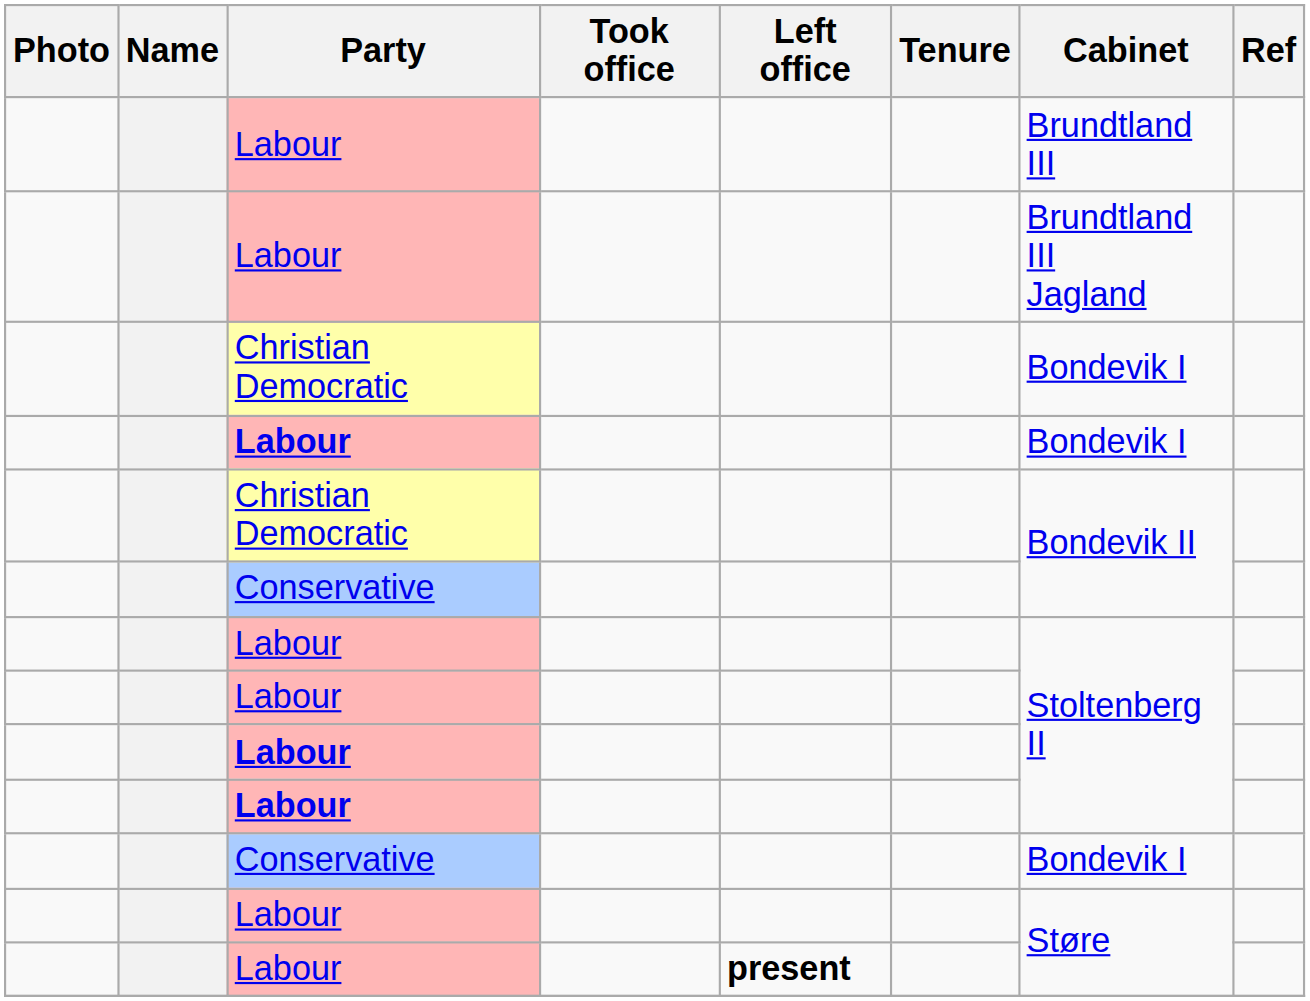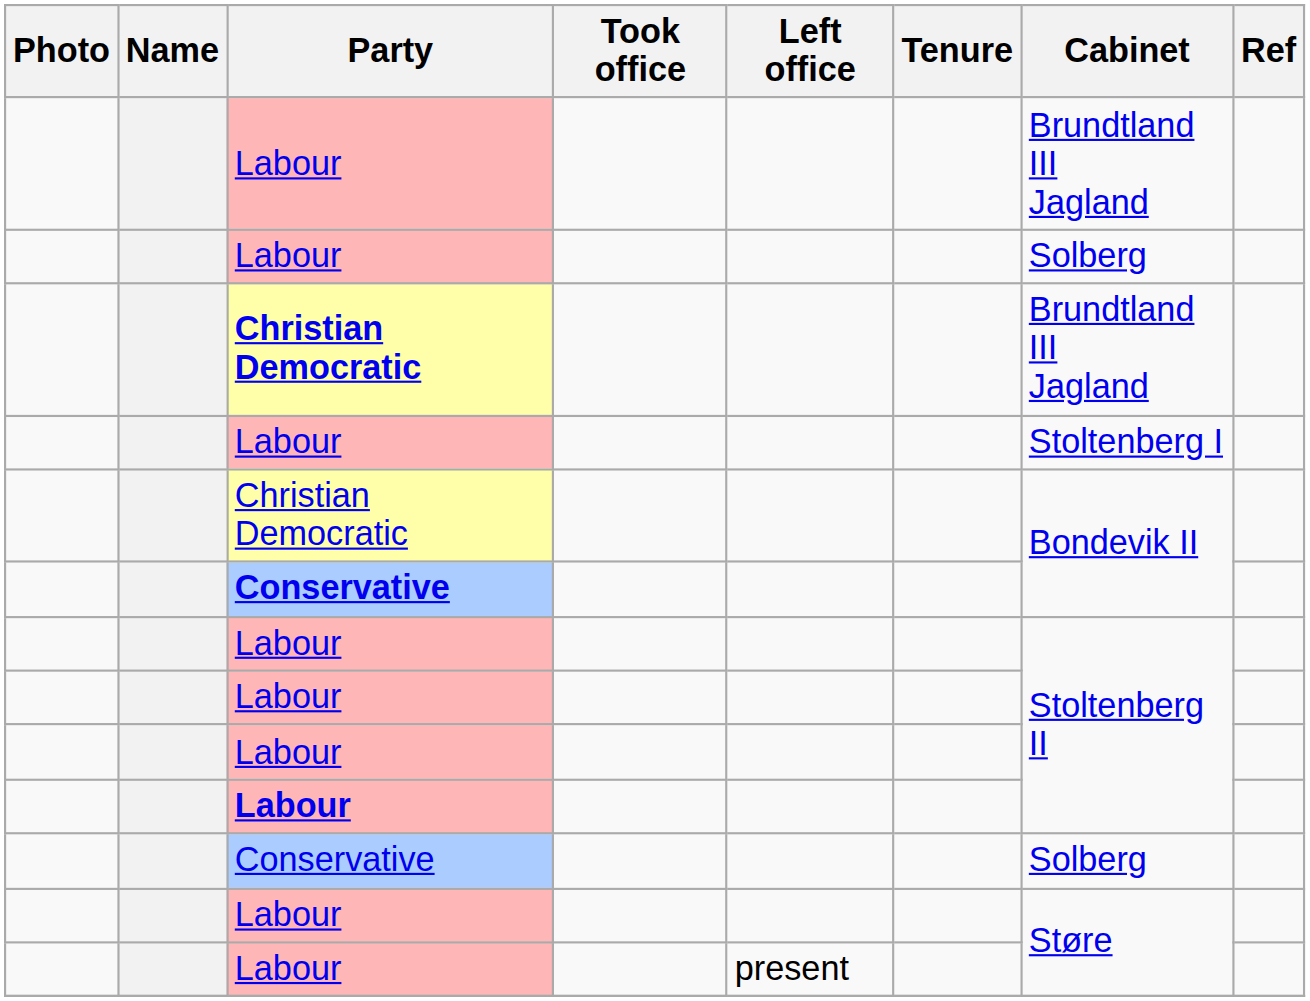(1109, 143) Brundtland III -> (1112, 162) Brundtland III Jagland
(1109, 255) Brundtland III Jagland -> (1088, 255) Solberg
(321, 367) normal -> (328, 348) bold
(1107, 367) Bondevik I -> (1112, 348) Brundtland III Jagland
(293, 441) bold -> (288, 441) normal
(1107, 441) Bondevik I -> (1126, 441) Stoltenberg I
(335, 588) normal -> (342, 588) bold
(293, 751) bold -> (288, 751) normal
(1107, 860) Bondevik I -> (1088, 860) Solberg
(789, 968) bold -> (792, 968) normal
